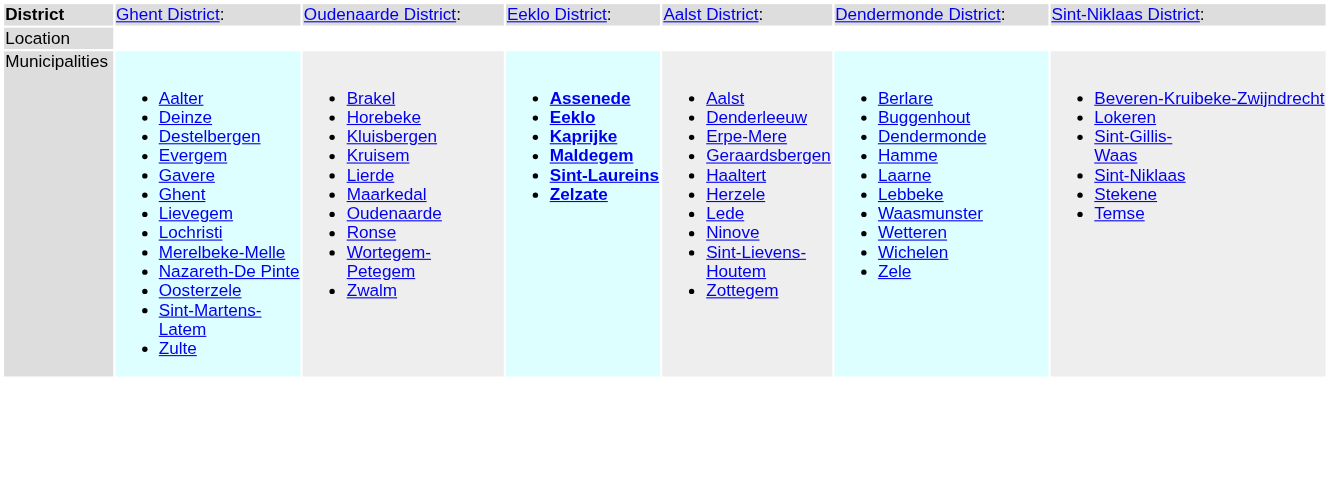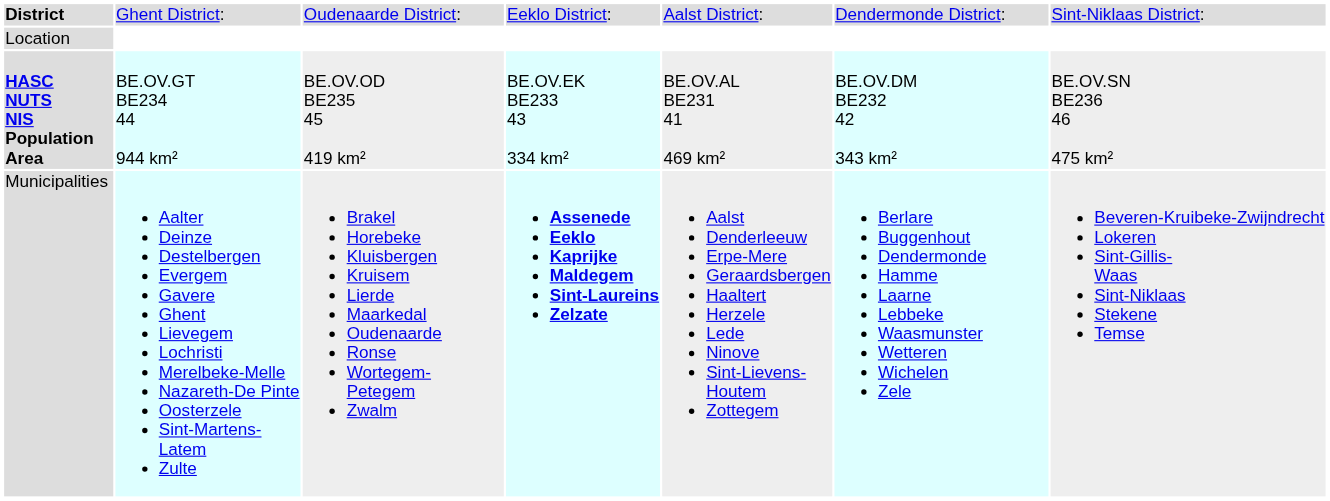+ row: (49, 119)
